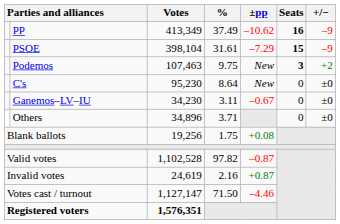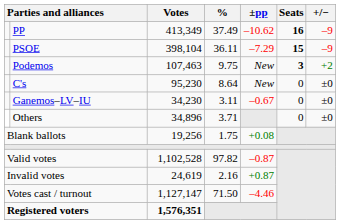(225, 48) 31.61 -> (226, 48) 36.11
